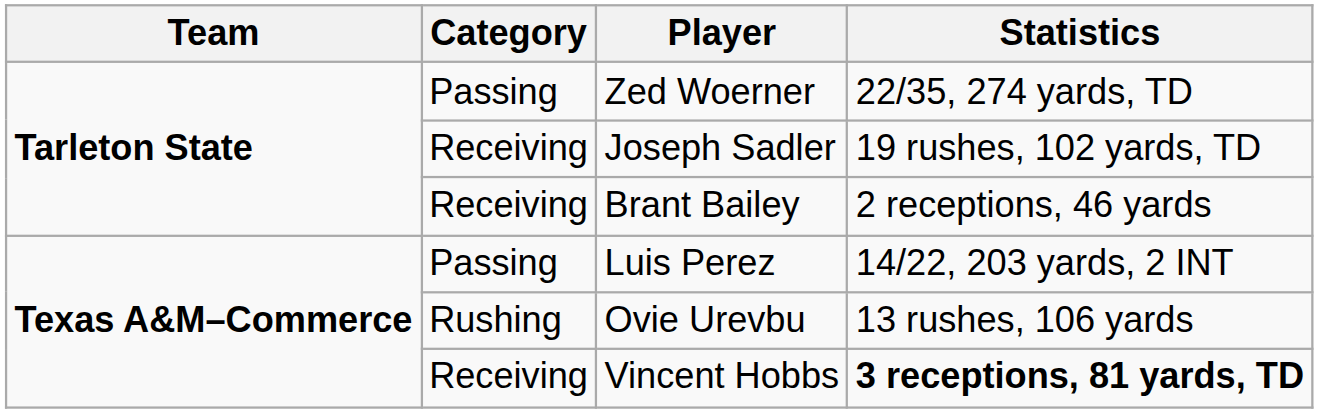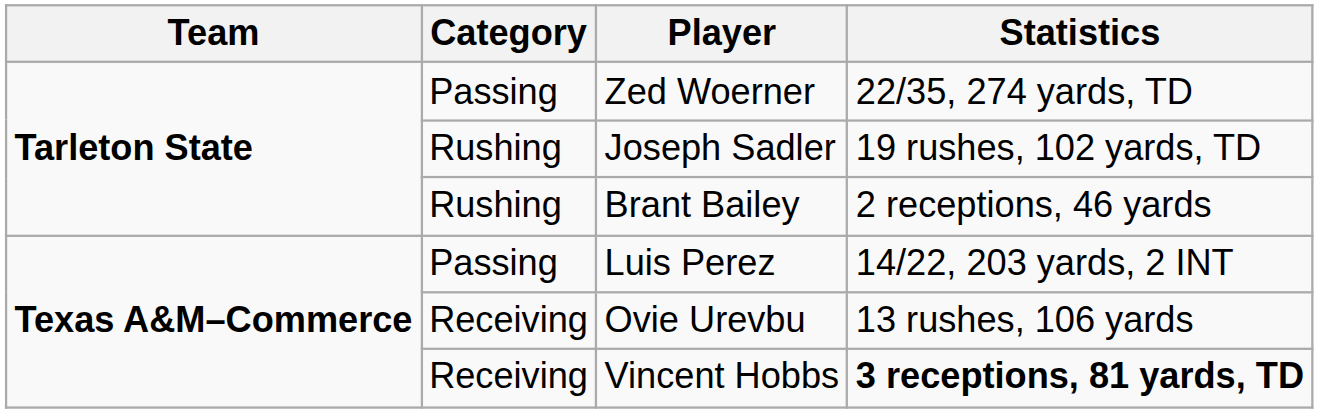(509, 148) Receiving -> (495, 148) Rushing
(509, 205) Receiving -> (495, 205) Rushing
(495, 320) Rushing -> (509, 320) Receiving
